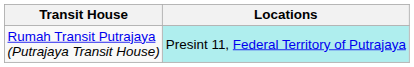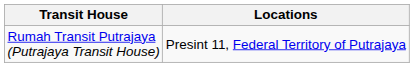(286, 44) paleturquoise background -> (286, 44) no background
